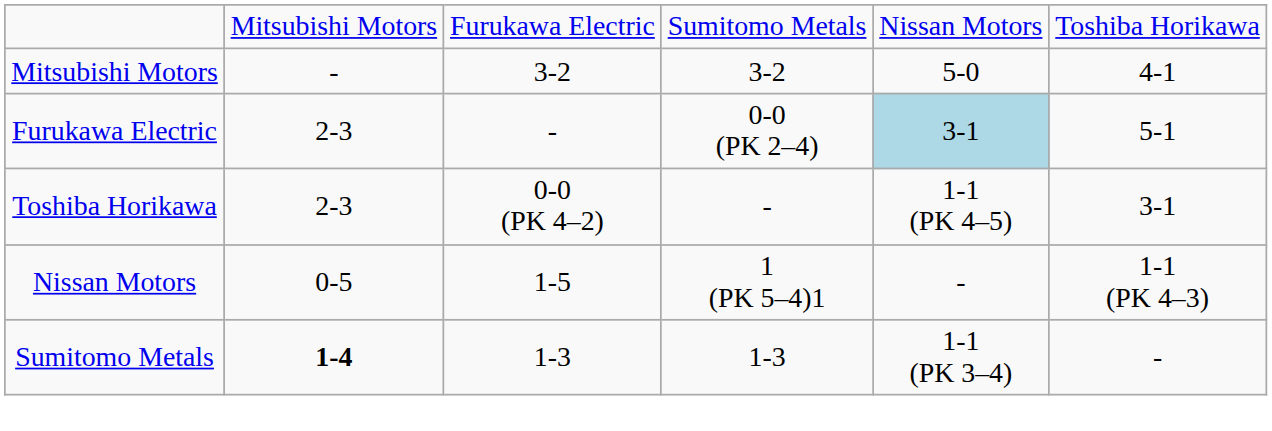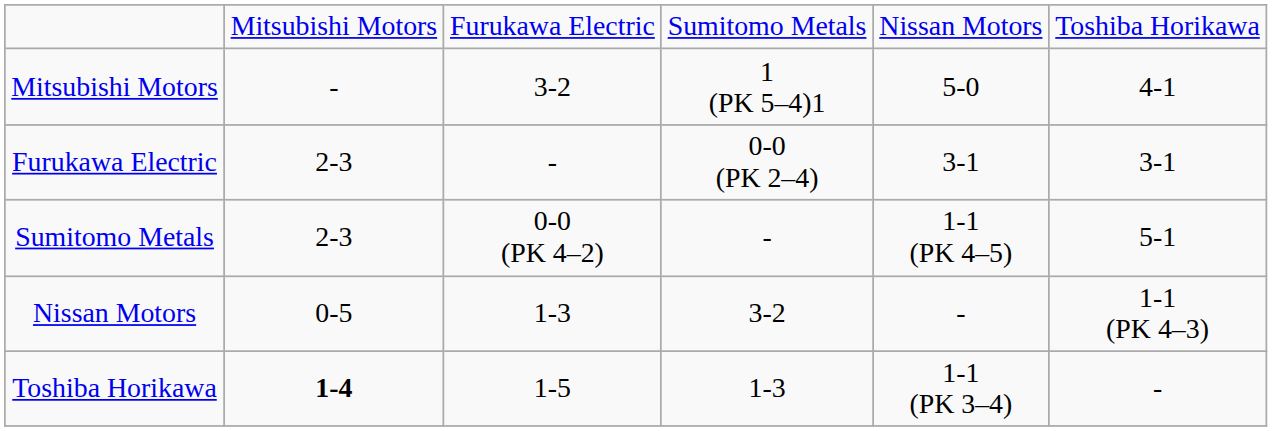(767, 70) 3-2 -> (767, 86) 1 (PK 5–4)1
(961, 130) lightblue background -> (961, 161) no background
(1158, 130) 5-1 -> (1158, 161) 3-1
(115, 206) Toshiba Horikawa -> (115, 237) Sumitomo Metals
(1158, 206) 3-1 -> (1158, 237) 5-1
(552, 281) 1-5 -> (552, 312) 1-3
(767, 281) 1 (PK 5–4)1 -> (767, 312) 3-2
(115, 356) Sumitomo Metals -> (115, 388) Toshiba Horikawa
(552, 356) 1-3 -> (552, 388) 1-5
